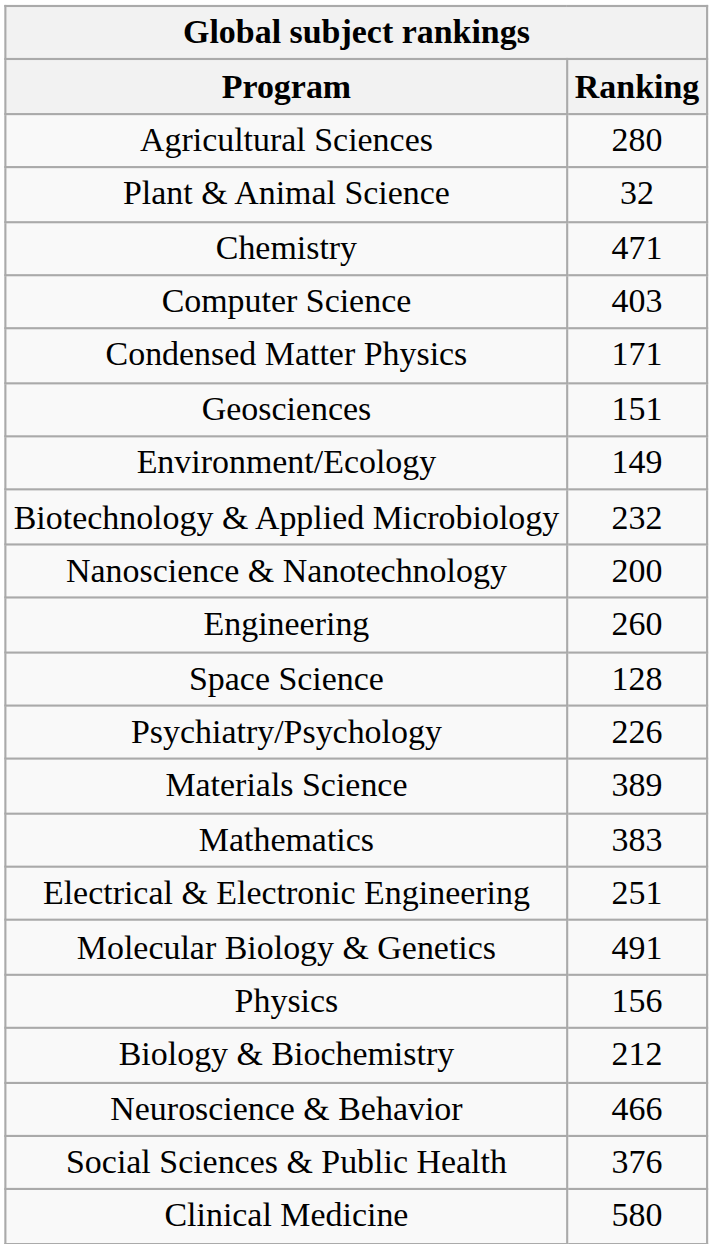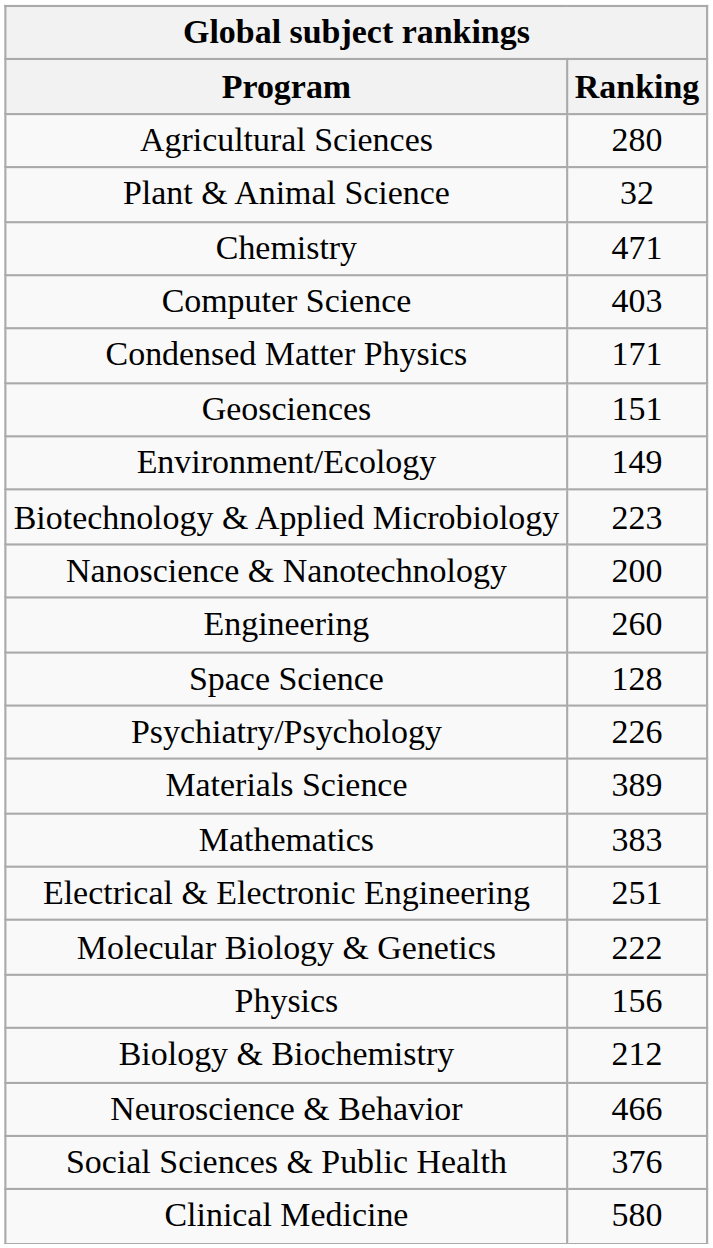(637, 516) 232 -> (637, 516) 223
(637, 946) 491 -> (637, 946) 222
